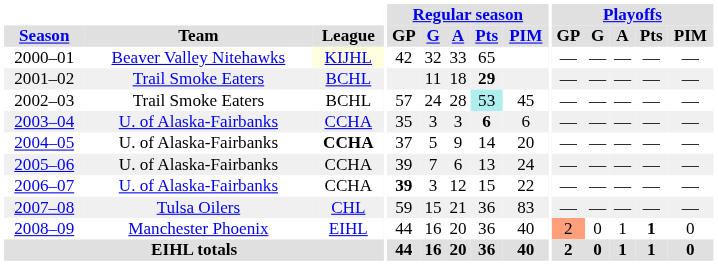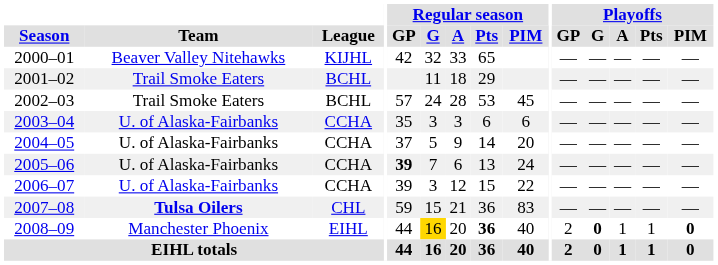(348, 57) lightyellow background -> (348, 57) no background
(487, 78) bold -> (487, 78) normal
(487, 100) paleturquoise background -> (487, 100) no background
(487, 121) bold -> (487, 121) normal
(348, 143) bold -> (348, 143) normal
(404, 164) normal -> (404, 164) bold
(404, 185) bold -> (404, 185) normal
(198, 207) normal -> (198, 207) bold
(433, 228) no background -> (433, 228) gold background
(487, 228) normal -> (487, 228) bold
(568, 228) lightsalmon background -> (568, 228) no background
(598, 228) normal -> (598, 228) bold
(651, 228) bold -> (651, 228) normal
(690, 228) normal -> (690, 228) bold
